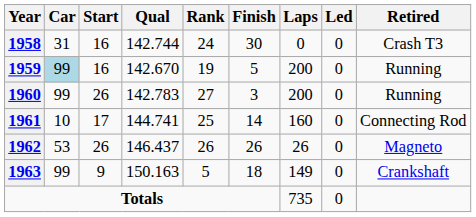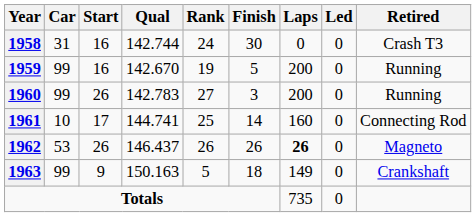(62, 69) lightblue background -> (62, 69) no background
(301, 146) normal -> (301, 146) bold
